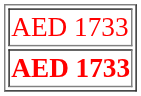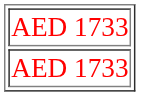(71, 68) bold -> (70, 68) normal
